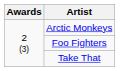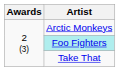(79, 43) no background -> (79, 43) paleturquoise background
